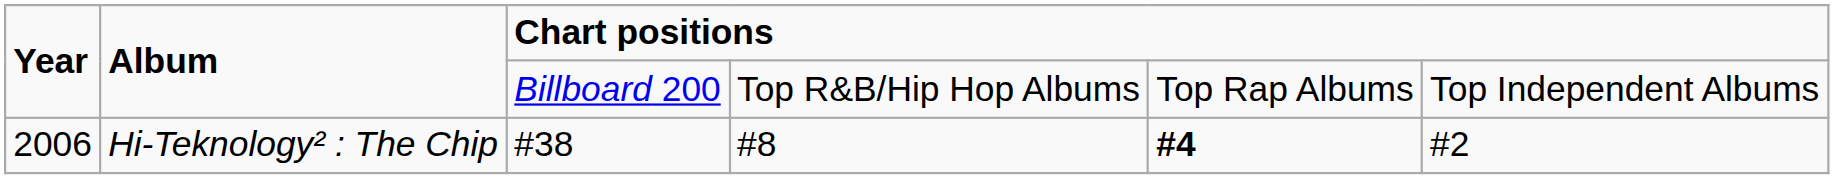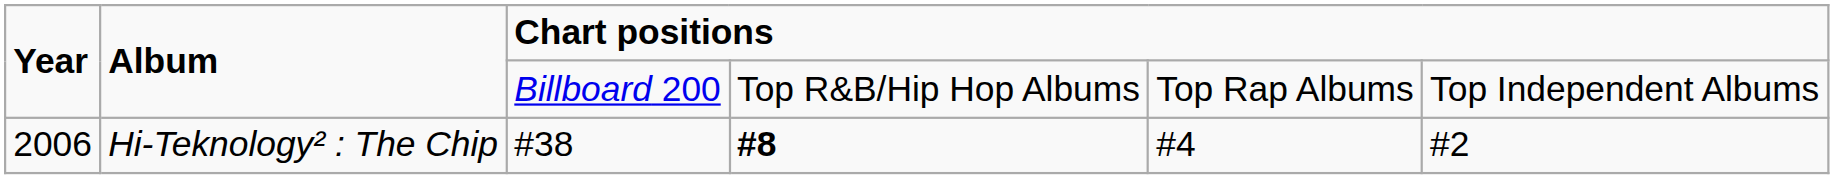(757, 144) normal -> (757, 144) bold
(1176, 144) bold -> (1176, 144) normal
